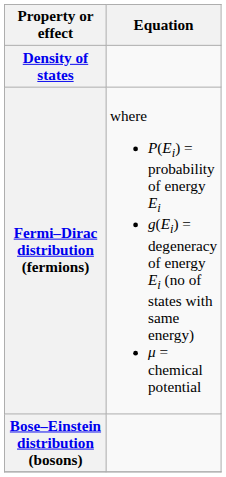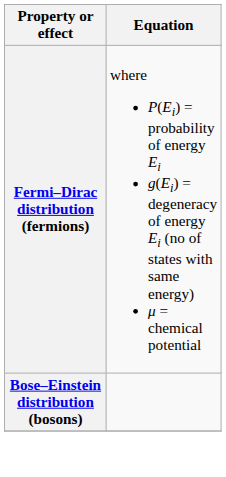- row: (55, 66)
